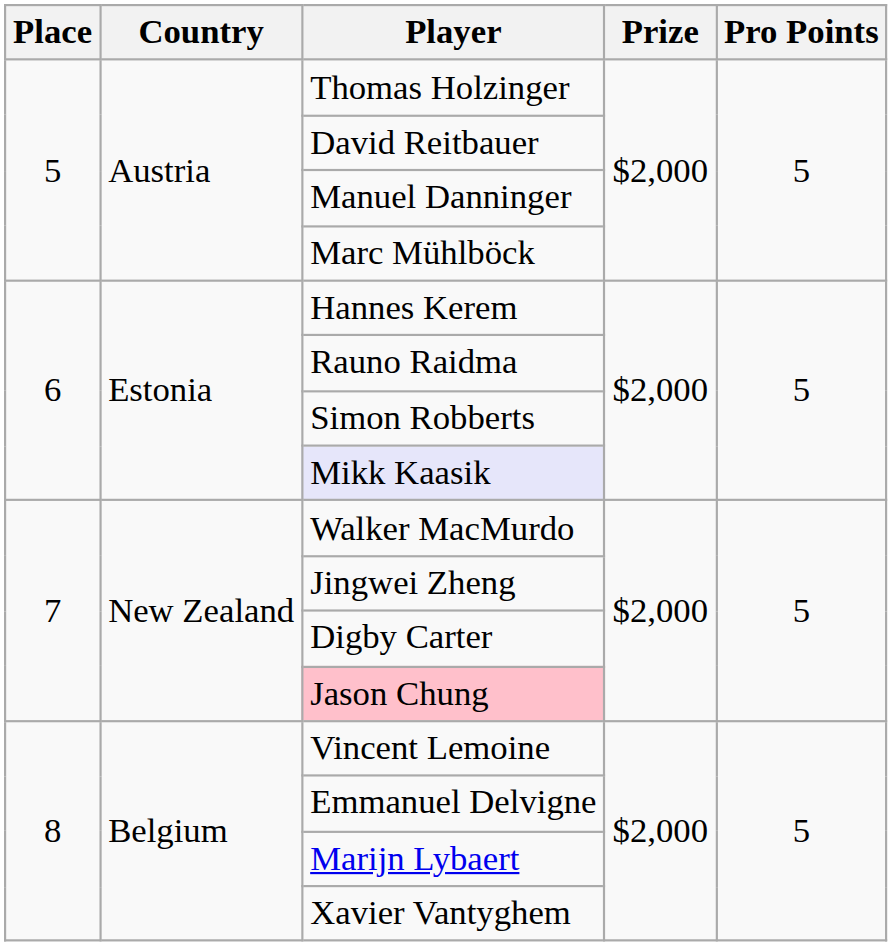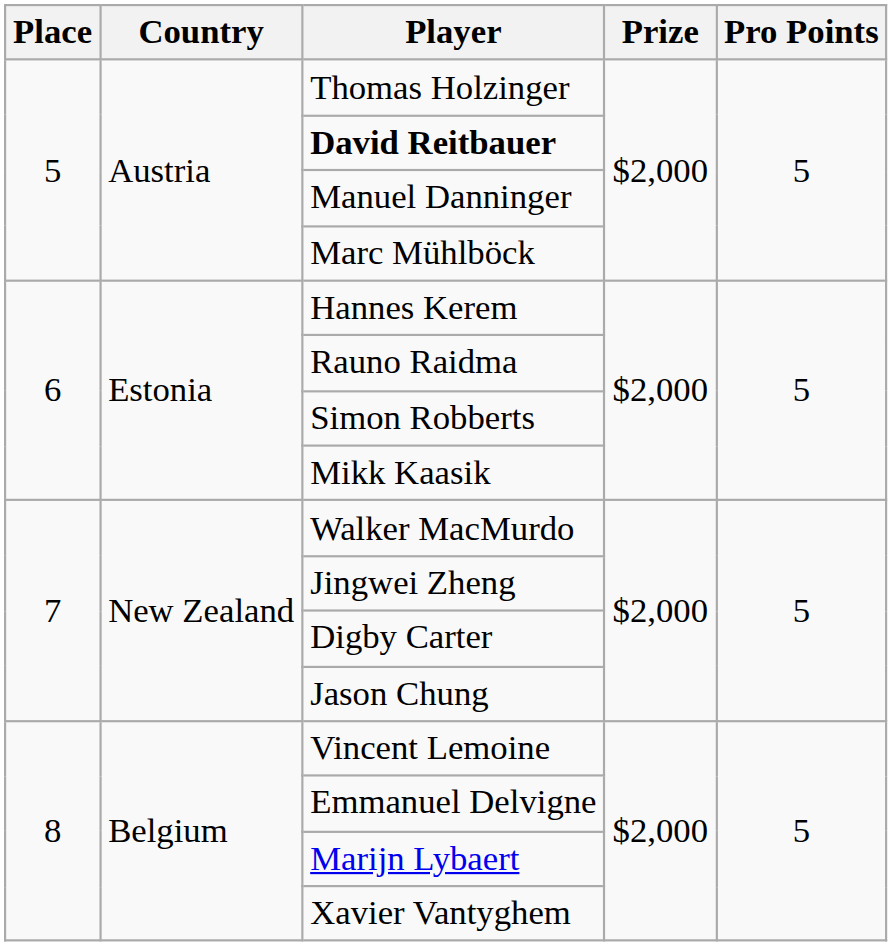(424, 142) normal -> (433, 142) bold
(400, 472) lavender background -> (400, 472) no background
(399, 692) pink background -> (399, 692) no background
